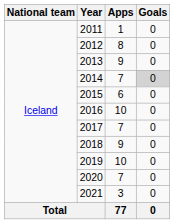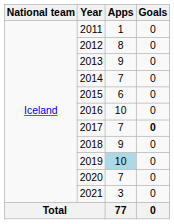(153, 78) lightgrey background -> (153, 78) no background
(153, 128) normal -> (153, 128) bold
(121, 161) no background -> (121, 161) lightblue background
